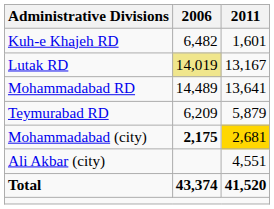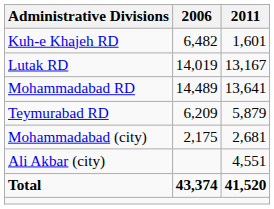(197, 64) khaki background -> (197, 64) no background
(201, 137) bold -> (201, 137) normal
(249, 137) gold background -> (249, 137) no background
